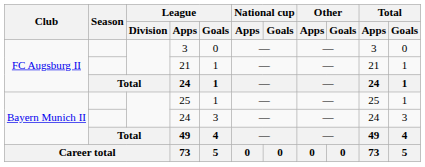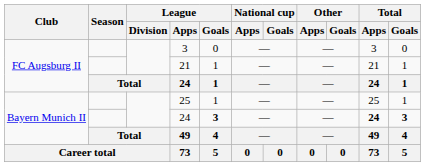(216, 118) normal -> (216, 118) bold
(374, 118) normal -> (374, 118) bold
(405, 118) normal -> (405, 118) bold
